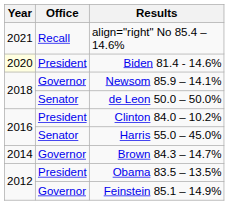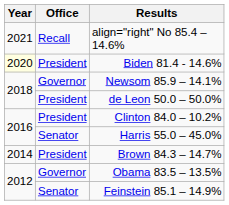(58, 99) Senator -> (62, 99) President
(62, 154) Governor -> (62, 154) President
(62, 172) President -> (62, 172) Governor
(62, 191) Governor -> (58, 191) Senator
